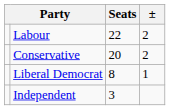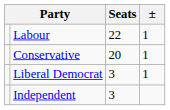(146, 34) 2 -> (146, 34) 1
(146, 54) 2 -> (146, 54) 1
(112, 74) 8 -> (112, 74) 3
